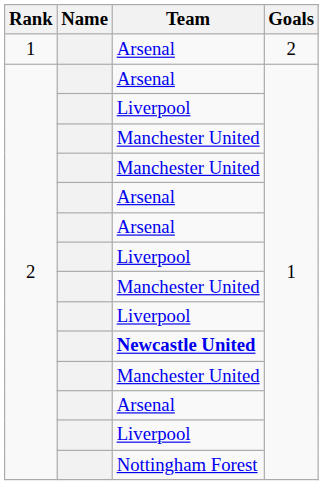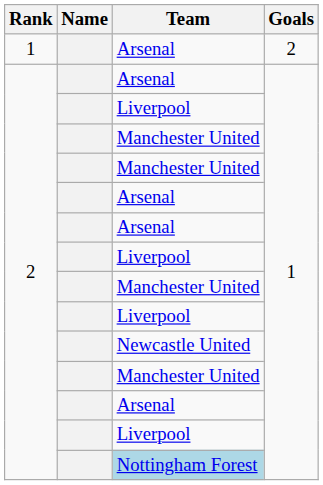(186, 345) bold -> (183, 345) normal
(187, 464) no background -> (187, 464) lightblue background
